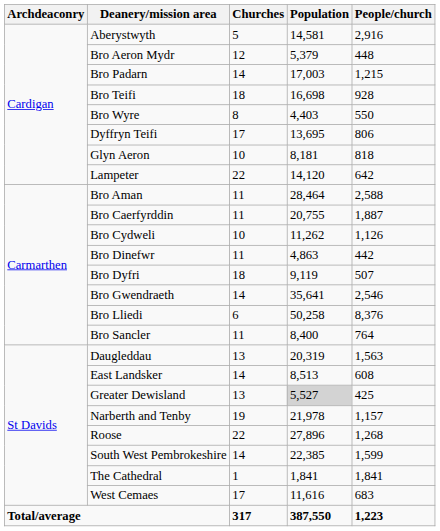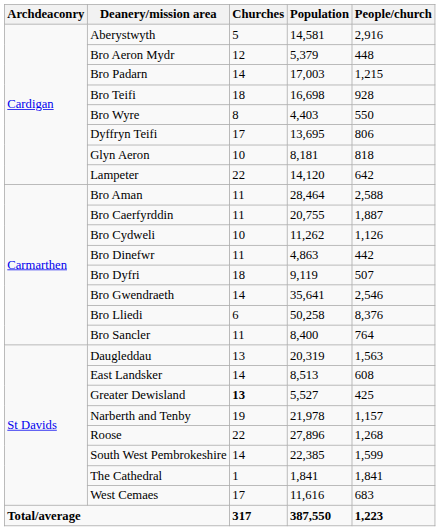(239, 395) normal -> (239, 395) bold
(304, 395) lightgrey background -> (304, 395) no background
